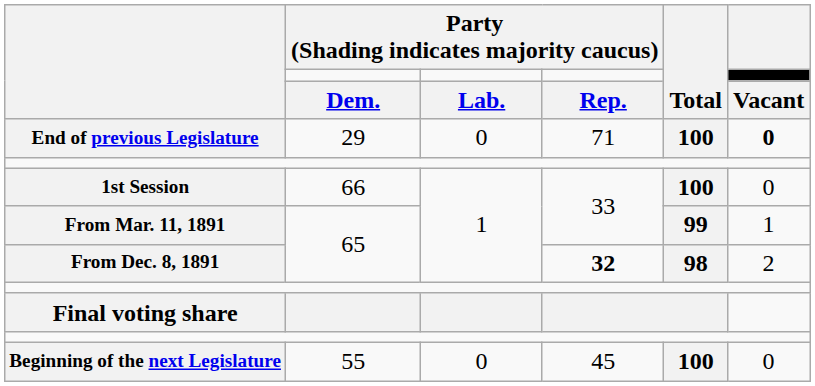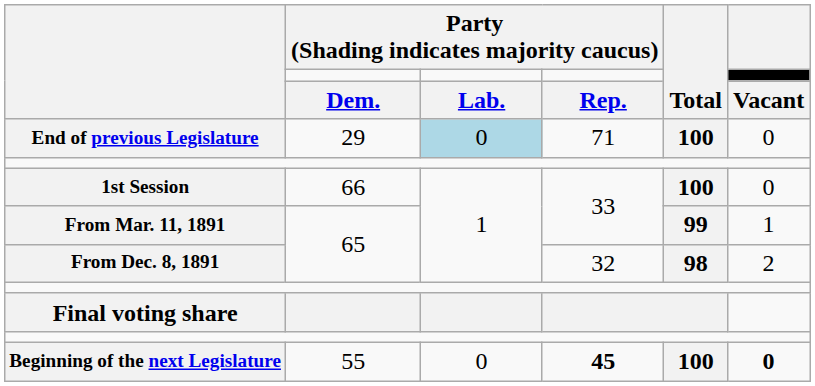(482, 137) no background -> (482, 137) lightblue background
(769, 137) bold -> (769, 137) normal
(603, 262) bold -> (603, 262) normal
(603, 361) normal -> (603, 361) bold
(769, 361) normal -> (769, 361) bold
